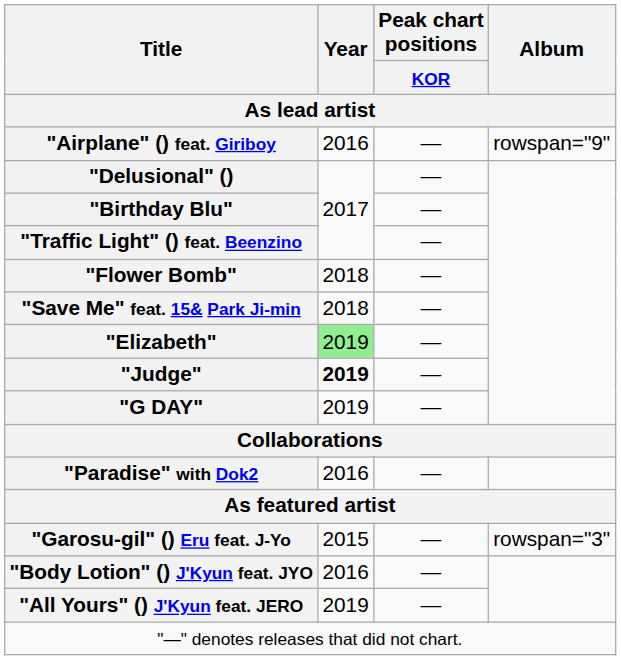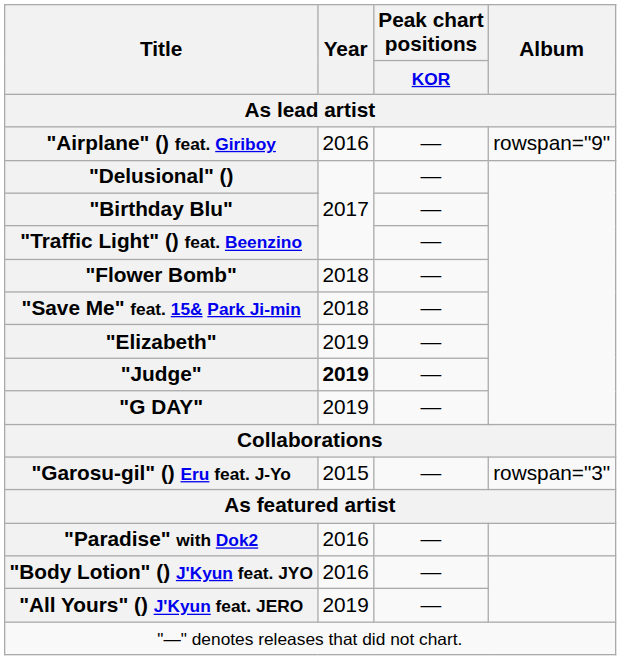(346, 341) lightgreen background -> (346, 341) no background
rows swapped: (161, 473) <-> (161, 539)
